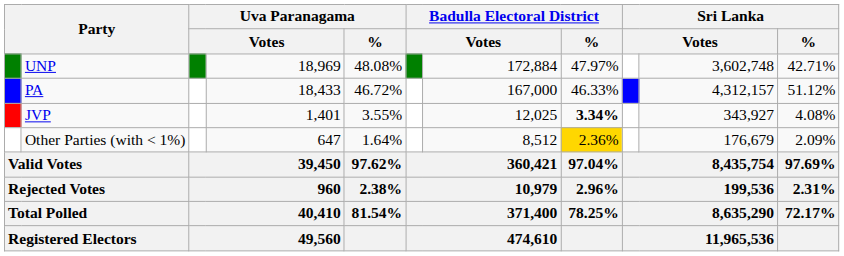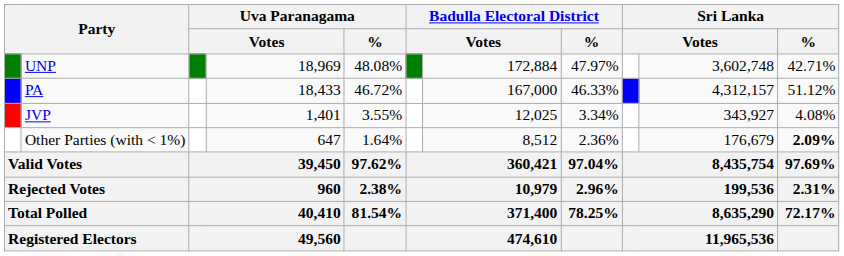(597, 115) bold -> (599, 115) normal
(599, 139) gold background -> (599, 139) no background
(815, 139) normal -> (814, 139) bold
